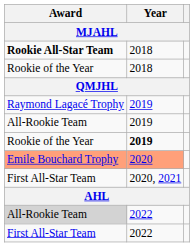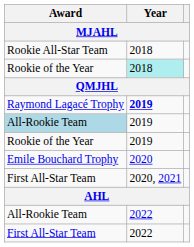(60, 50) bold -> (57, 50) normal
(141, 68) no background -> (141, 68) paleturquoise background
(141, 104) normal -> (141, 104) bold
(47, 123) no background -> (47, 123) lightblue background
(141, 141) bold -> (141, 141) normal
(63, 159) lightsalmon background -> (63, 159) no background
(141, 159) lightsalmon background -> (141, 159) no background
(47, 214) lightgrey background -> (47, 214) no background
